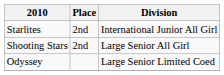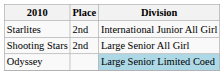(158, 62) no background -> (158, 62) lightblue background
